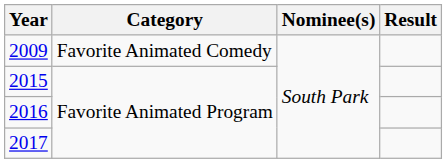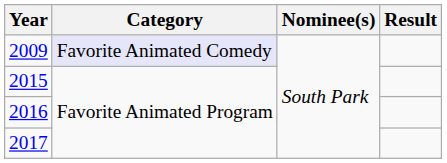(164, 50) no background -> (164, 50) lavender background
